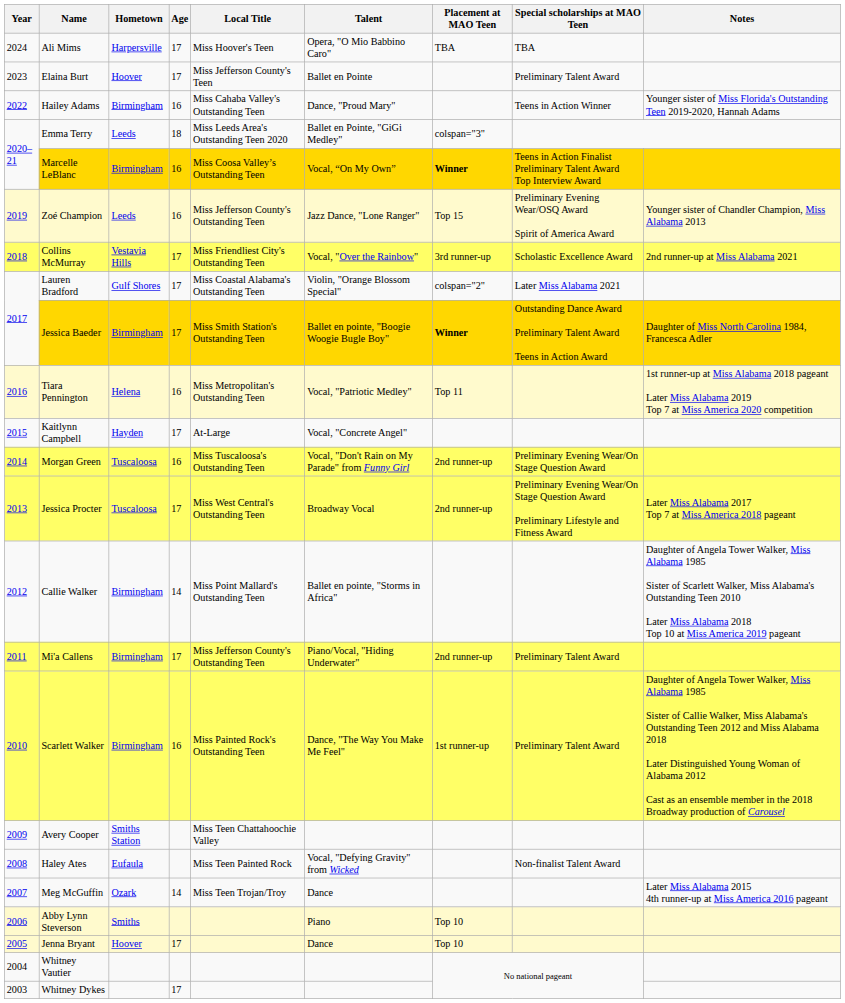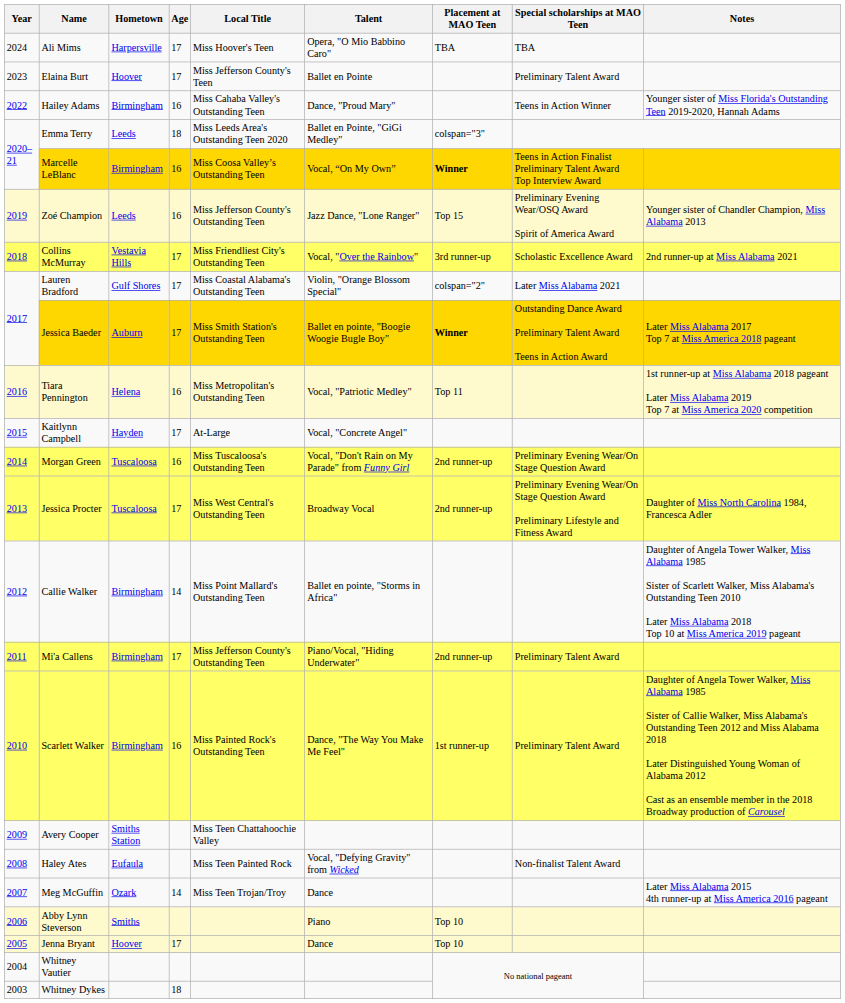(137, 333) Birmingham -> (127, 333) Auburn
(726, 333) Daughter of Miss North Carolina 1984, Francesca Adler -> (721, 333) Later Miss Alabama 2017 Top 7 at Miss America 2018 pageant
(721, 508) Later Miss Alabama 2017 Top 7 at Miss America 2018 pageant -> (726, 508) Daughter of Miss North Carolina 1984, Francesca Adler
(176, 990) 17 -> (176, 990) 18
